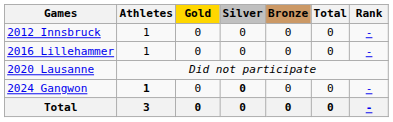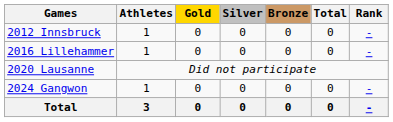(146, 88) bold -> (146, 88) normal
(243, 88) bold -> (243, 88) normal
